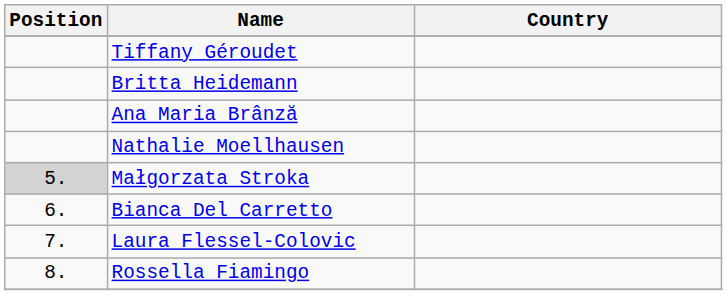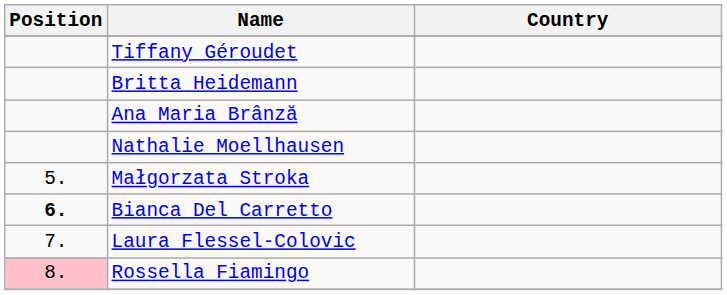(56, 178) lightgrey background -> (56, 178) no background
(56, 210) normal -> (56, 210) bold
(56, 273) no background -> (56, 273) pink background
